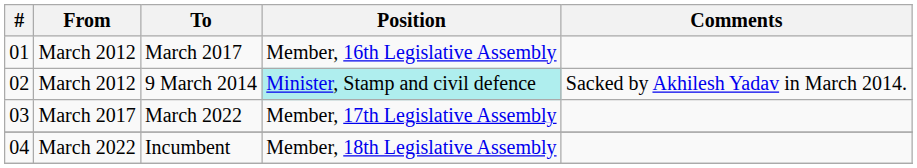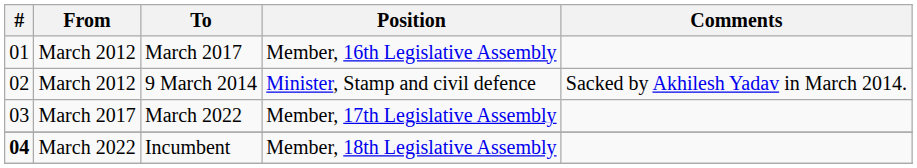(401, 83) paleturquoise background -> (401, 83) no background
(19, 147) normal -> (19, 147) bold
